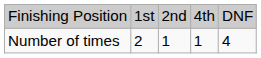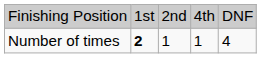(138, 40) normal -> (138, 40) bold
